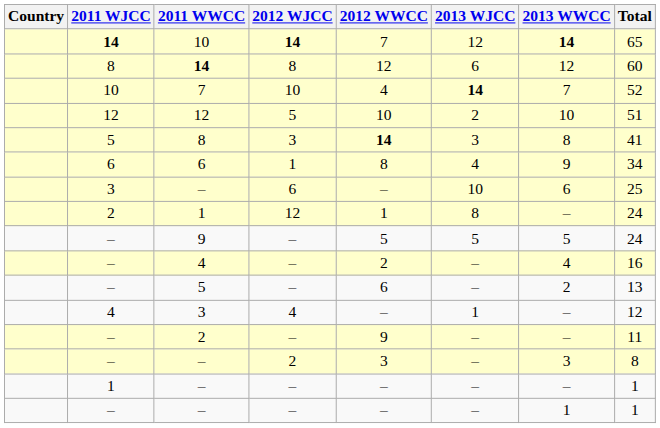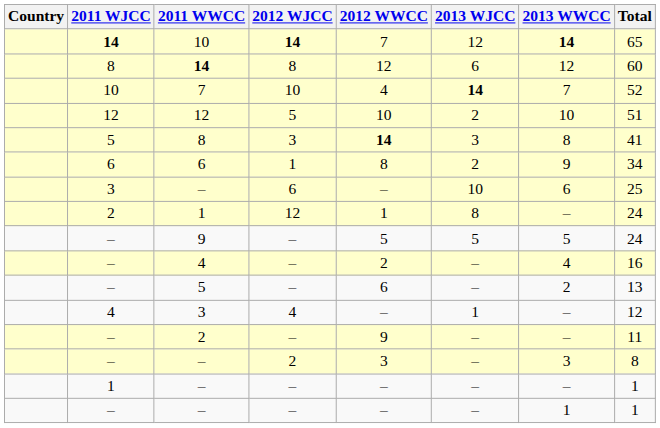(475, 164) 4 -> (475, 164) 2
